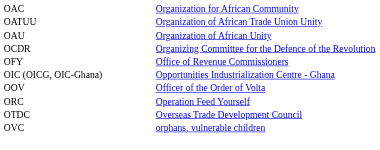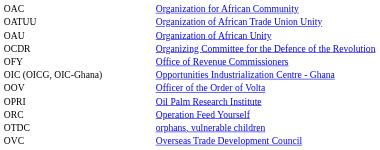+ row: (15, 101)
(229, 115) Overseas Trade Development Council -> (210, 128) orphans, vulnerable children
(210, 128) orphans, vulnerable children -> (229, 141) Overseas Trade Development Council
